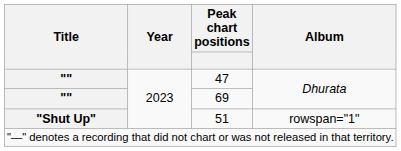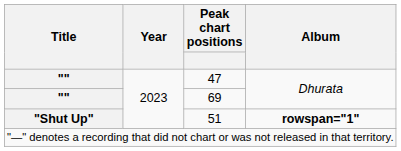(324, 118) normal -> (321, 118) bold
